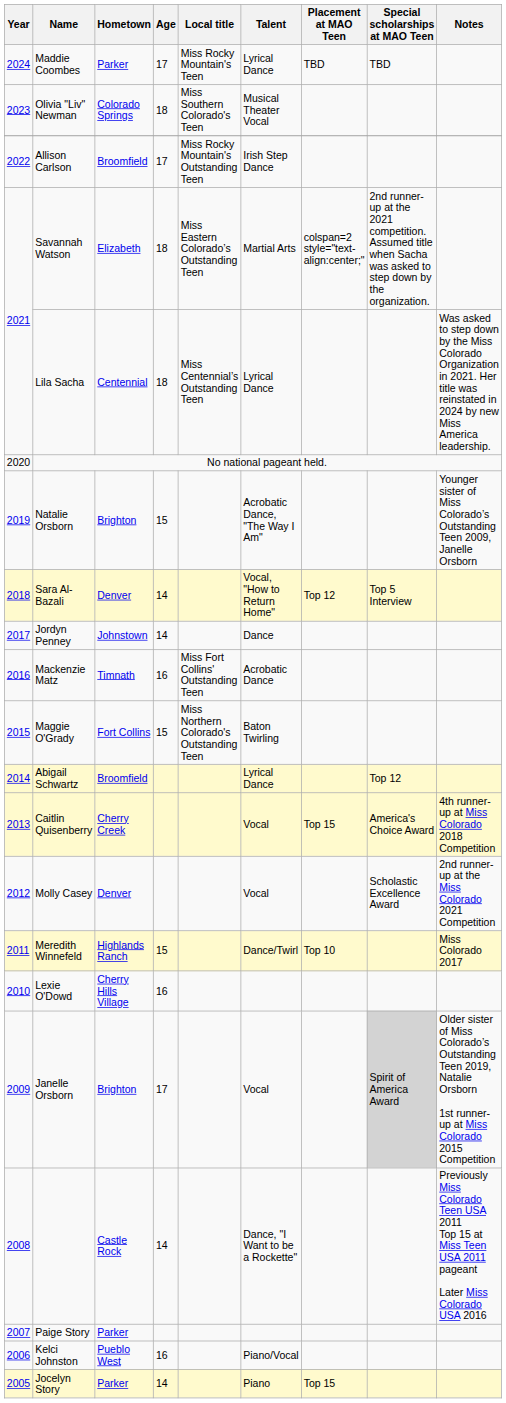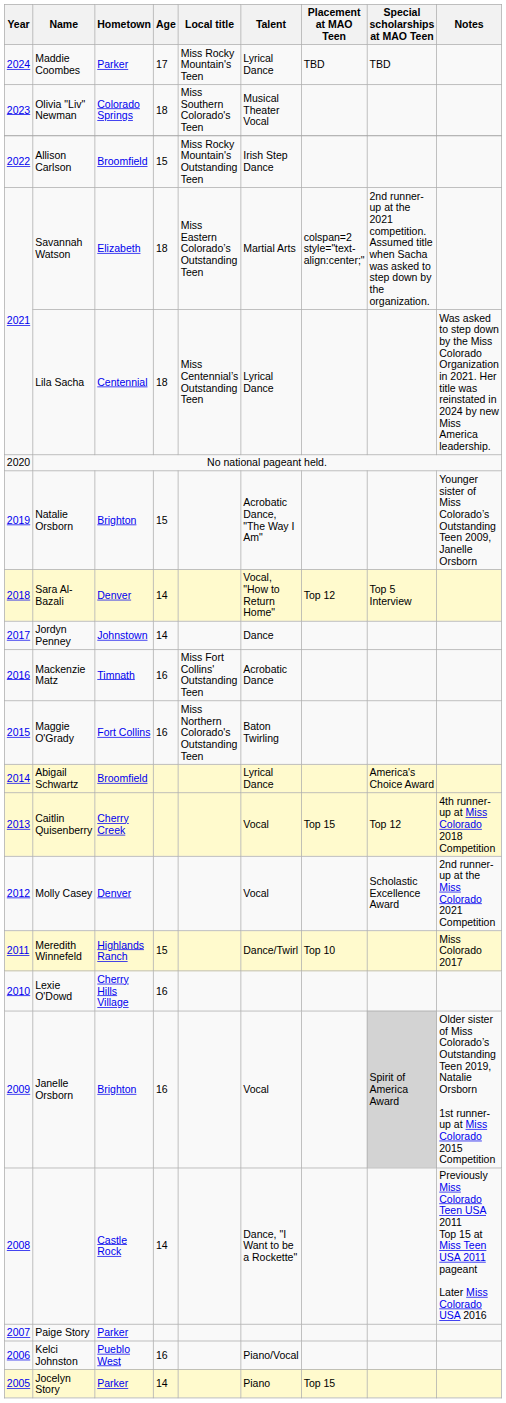(162, 162) 17 -> (162, 162) 15
(162, 733) 15 -> (162, 733) 16
(385, 779) Top 12 -> (402, 779) America's Choice Award
(402, 825) America's Choice Award -> (385, 825) Top 12
(162, 1090) 17 -> (162, 1090) 16
